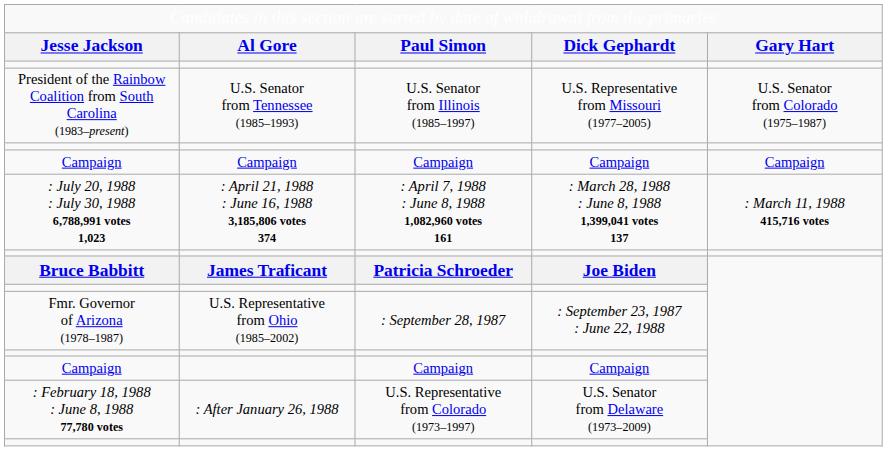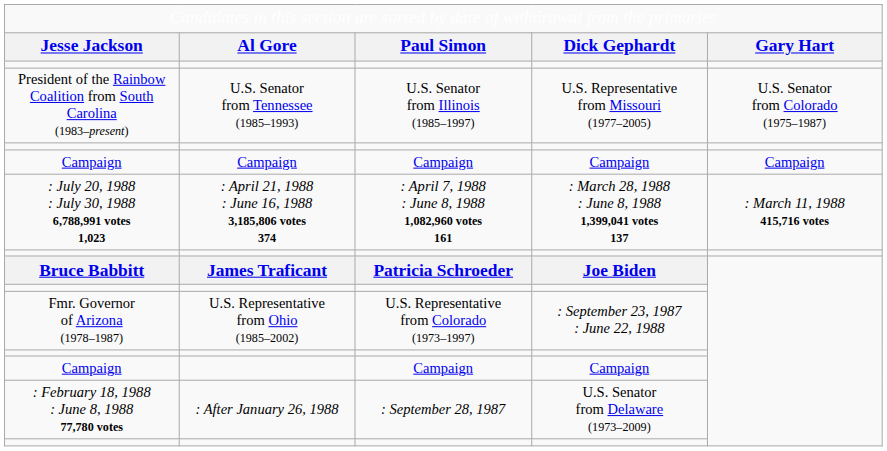(443, 320) : September 28, 1987 -> (443, 320) U.S. Representative from Colorado (1973–1997)
(443, 409) U.S. Representative from Colorado (1973–1997) -> (443, 409) : September 28, 1987
